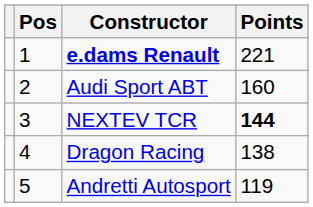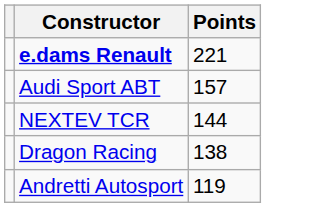- column: (38, 22)
(258, 87) 160 -> (210, 87) 157
(258, 120) bold -> (210, 120) normal
